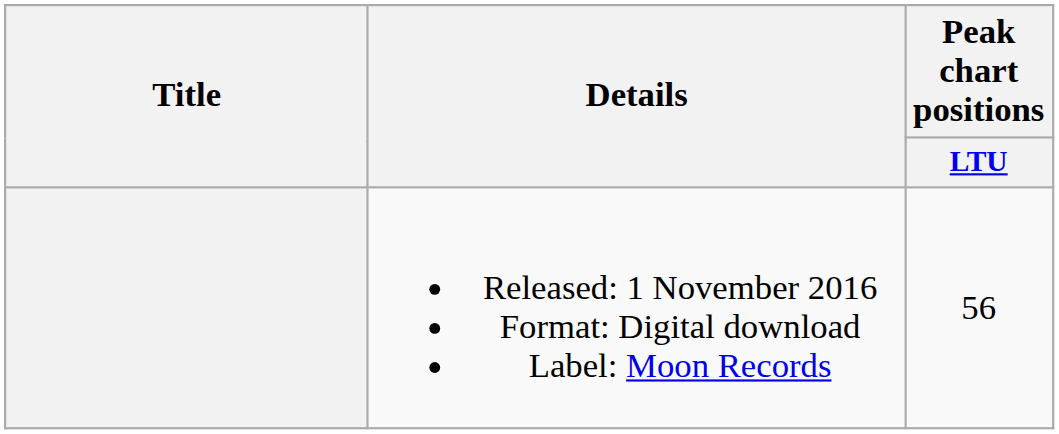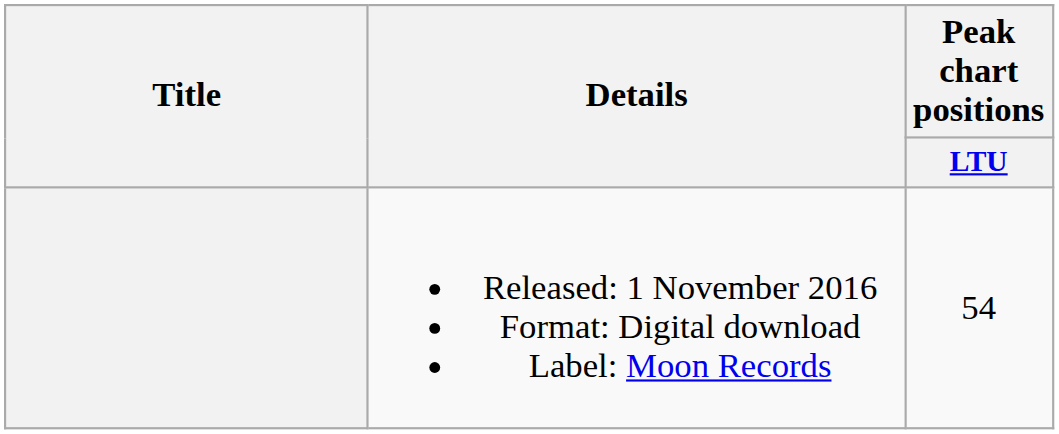(979, 307) 56 -> (979, 307) 54
